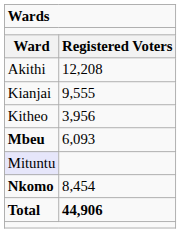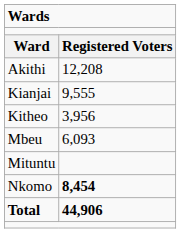(26, 139) bold -> (25, 139) normal
(32, 163) lavender background -> (32, 163) no background
(31, 186) bold -> (30, 186) normal
(79, 186) normal -> (79, 186) bold
